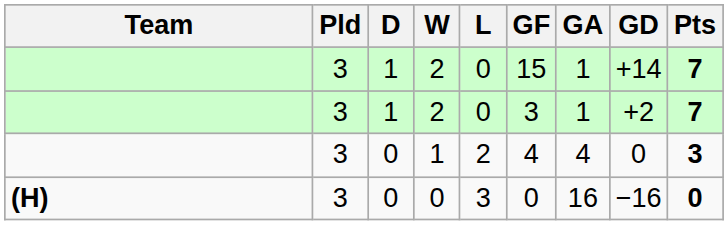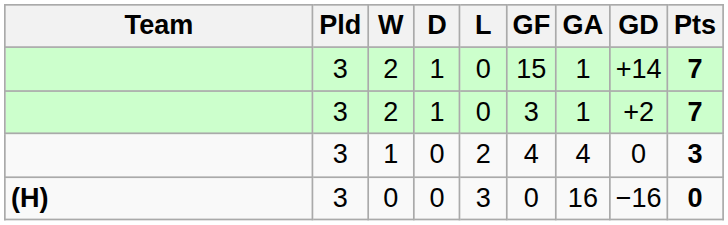columns swapped: (437, 25) <-> (391, 25)
